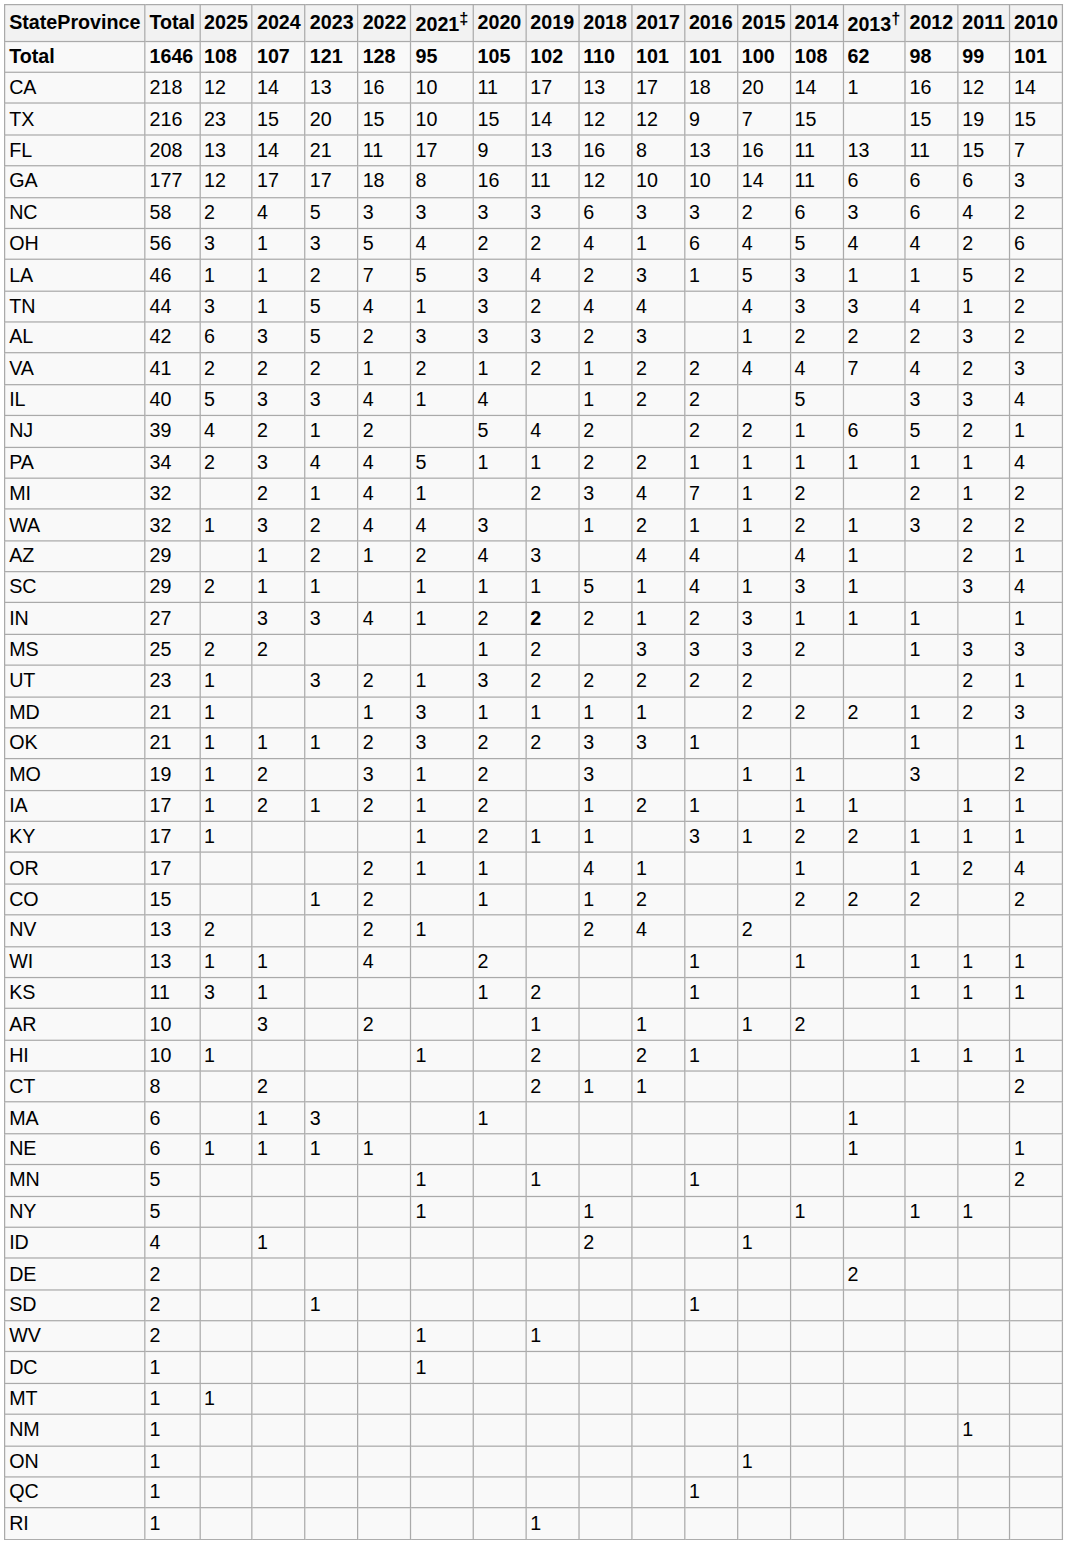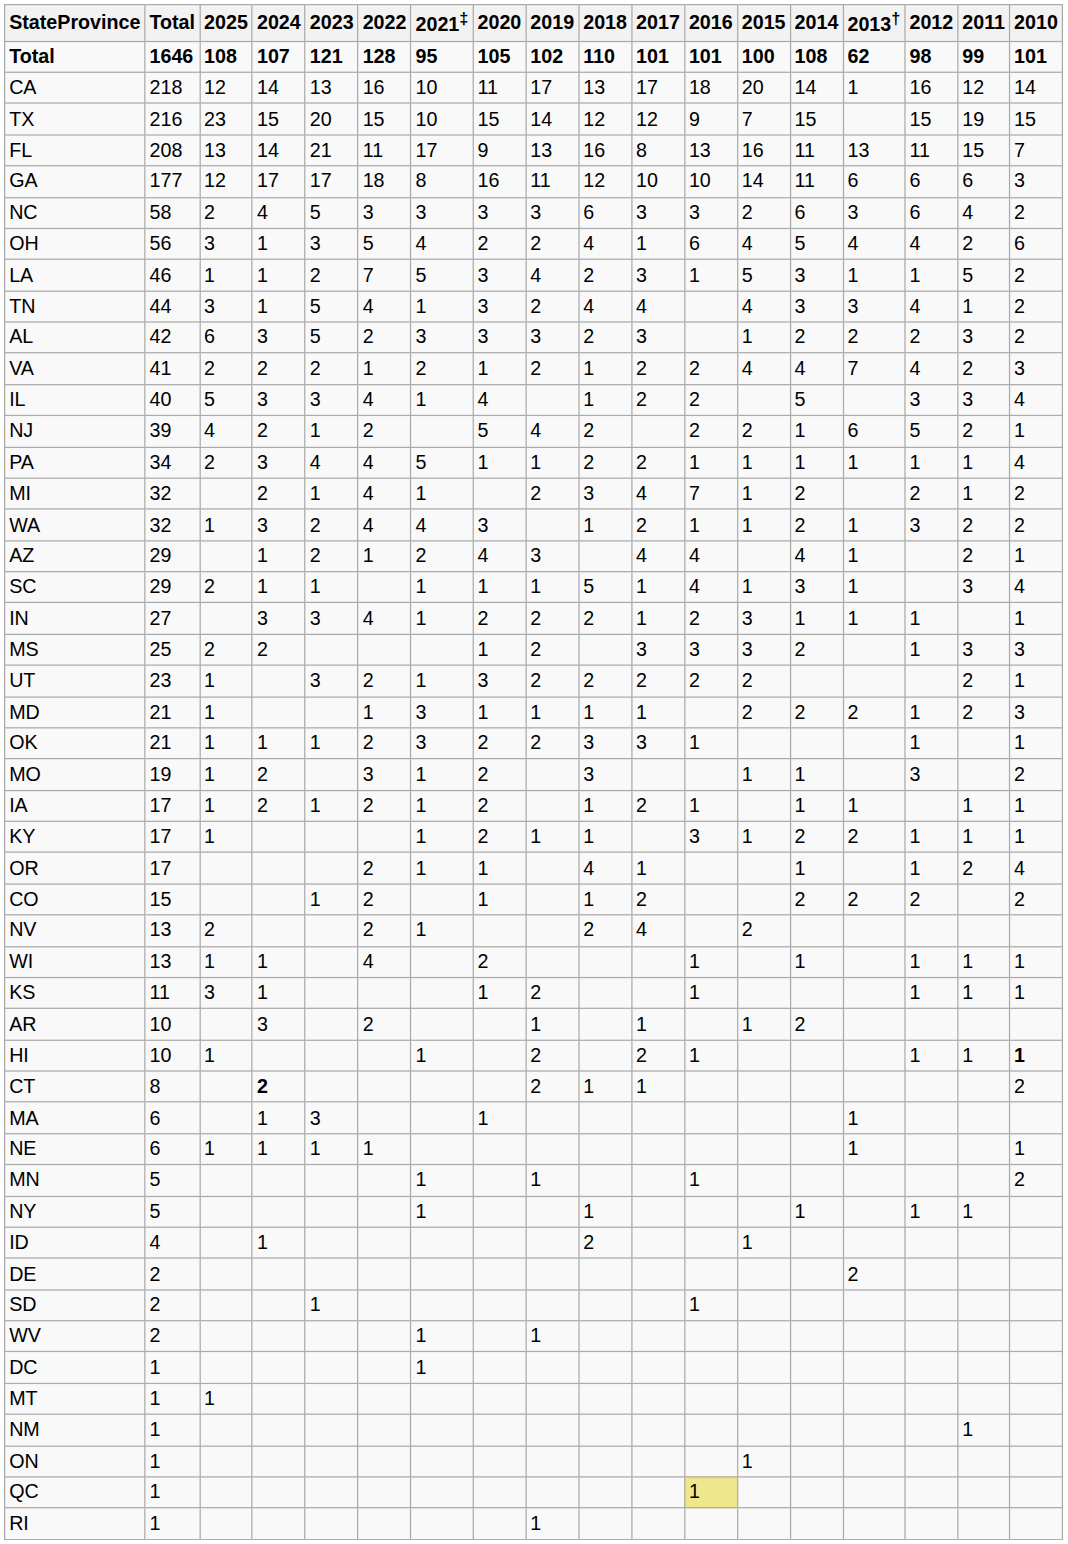(536, 618) bold -> (536, 618) normal
(1020, 1055) normal -> (1020, 1055) bold
(262, 1086) normal -> (262, 1086) bold
(694, 1492) no background -> (694, 1492) khaki background
